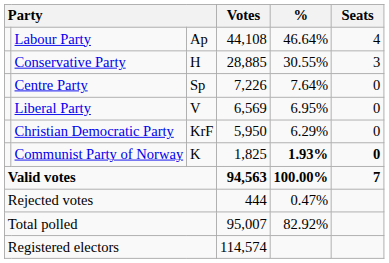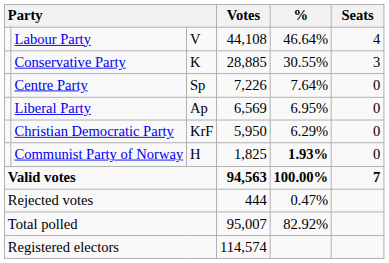(199, 39) Ap -> (195, 39) V
(195, 62) H -> (195, 62) K
(195, 108) V -> (199, 108) Ap
(195, 154) K -> (195, 154) H
(377, 154) bold -> (377, 154) normal
